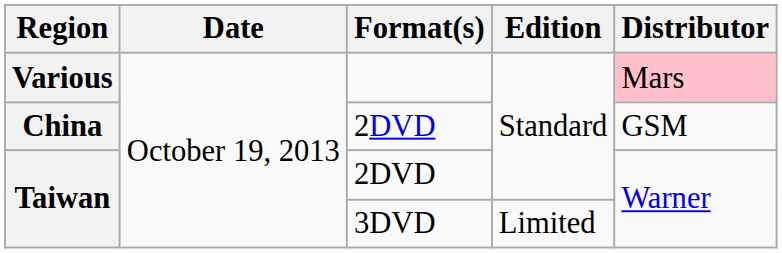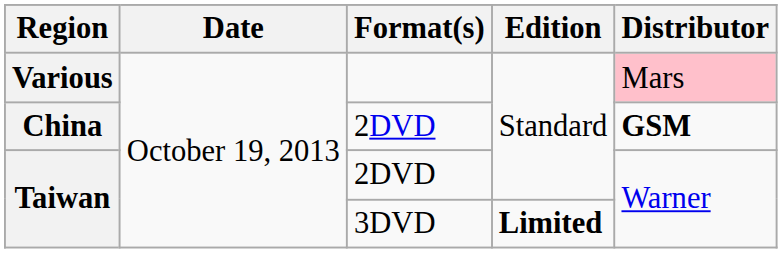(655, 125) normal -> (656, 125) bold
(547, 222) normal -> (551, 222) bold
